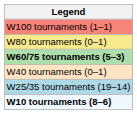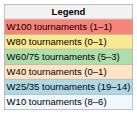(66, 56) bold -> (63, 56) normal
(59, 101) bold -> (57, 101) normal
